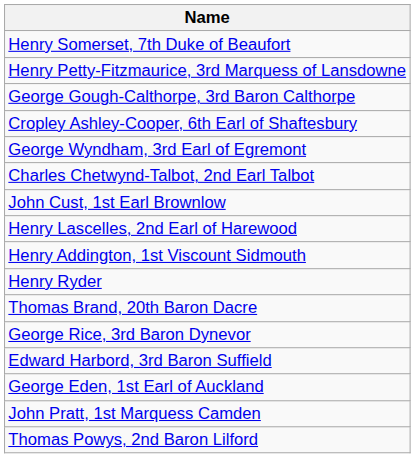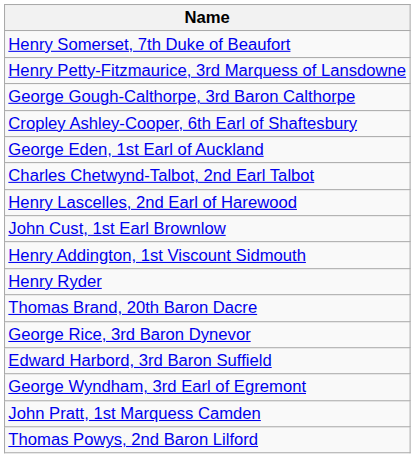(157, 149) George Wyndham, 3rd Earl of Egremont -> (136, 149) George Eden, 1st Earl of Auckland
(117, 202) John Cust, 1st Earl Brownlow -> (153, 202) Henry Lascelles, 2nd Earl of Harewood
(153, 228) Henry Lascelles, 2nd Earl of Harewood -> (117, 228) John Cust, 1st Earl Brownlow
(136, 387) George Eden, 1st Earl of Auckland -> (157, 387) George Wyndham, 3rd Earl of Egremont
